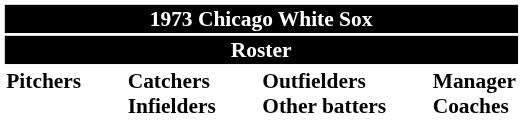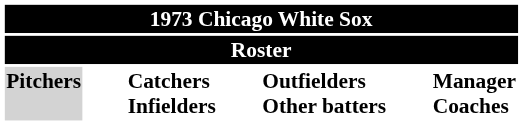(44, 80) no background -> (44, 80) lightgrey background
